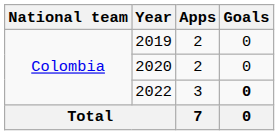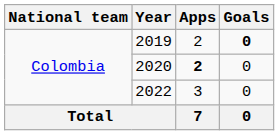(247, 42) normal -> (247, 42) bold
(198, 67) normal -> (198, 67) bold
(247, 92) bold -> (247, 92) normal
